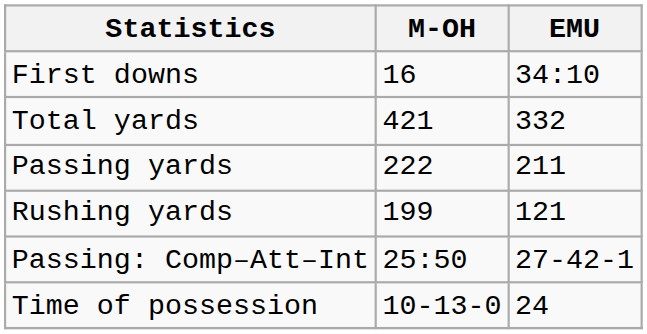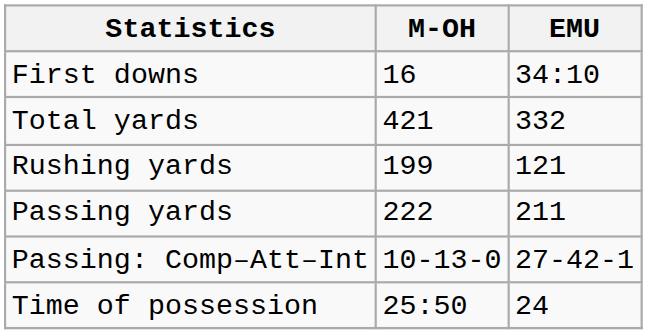rows swapped: (122, 213) <-> (122, 167)
(425, 259) 25:50 -> (442, 259) 10-13-0
(442, 306) 10-13-0 -> (425, 306) 25:50
